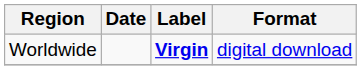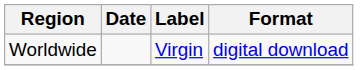(182, 49) bold -> (179, 49) normal
